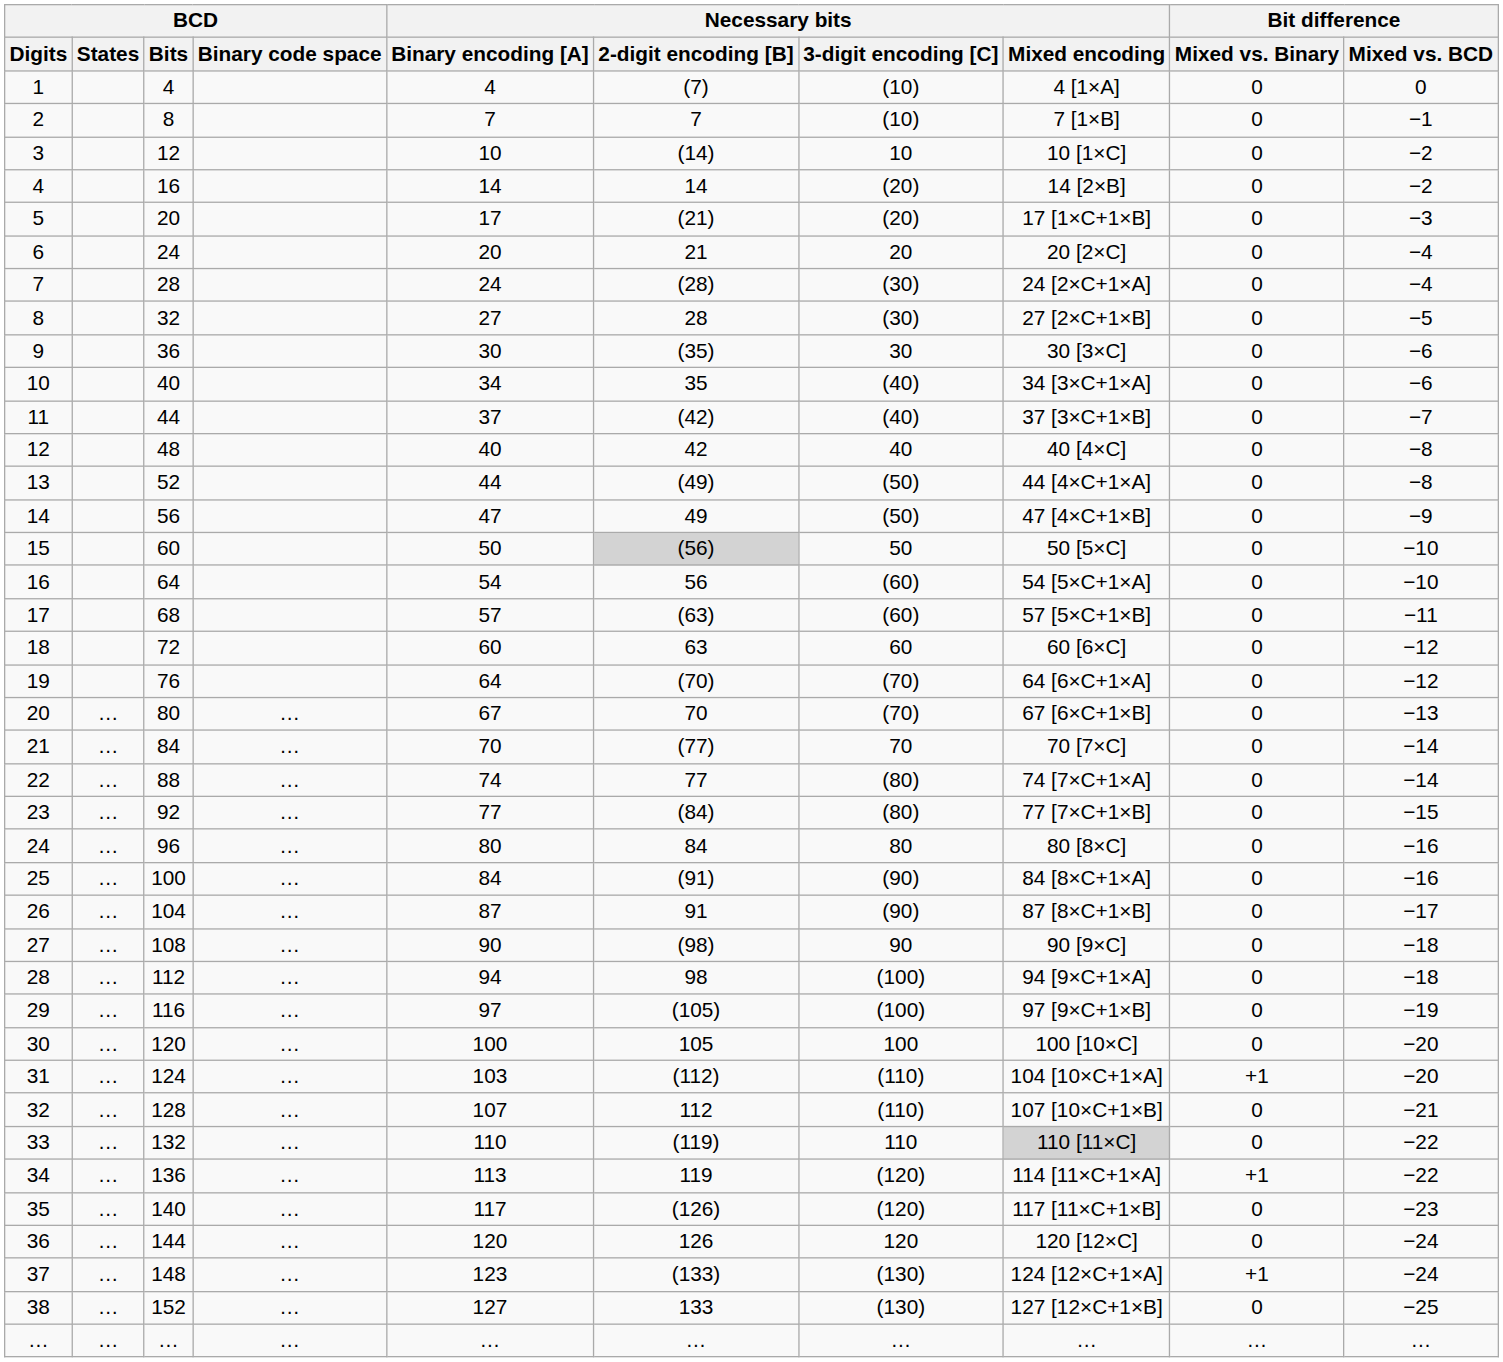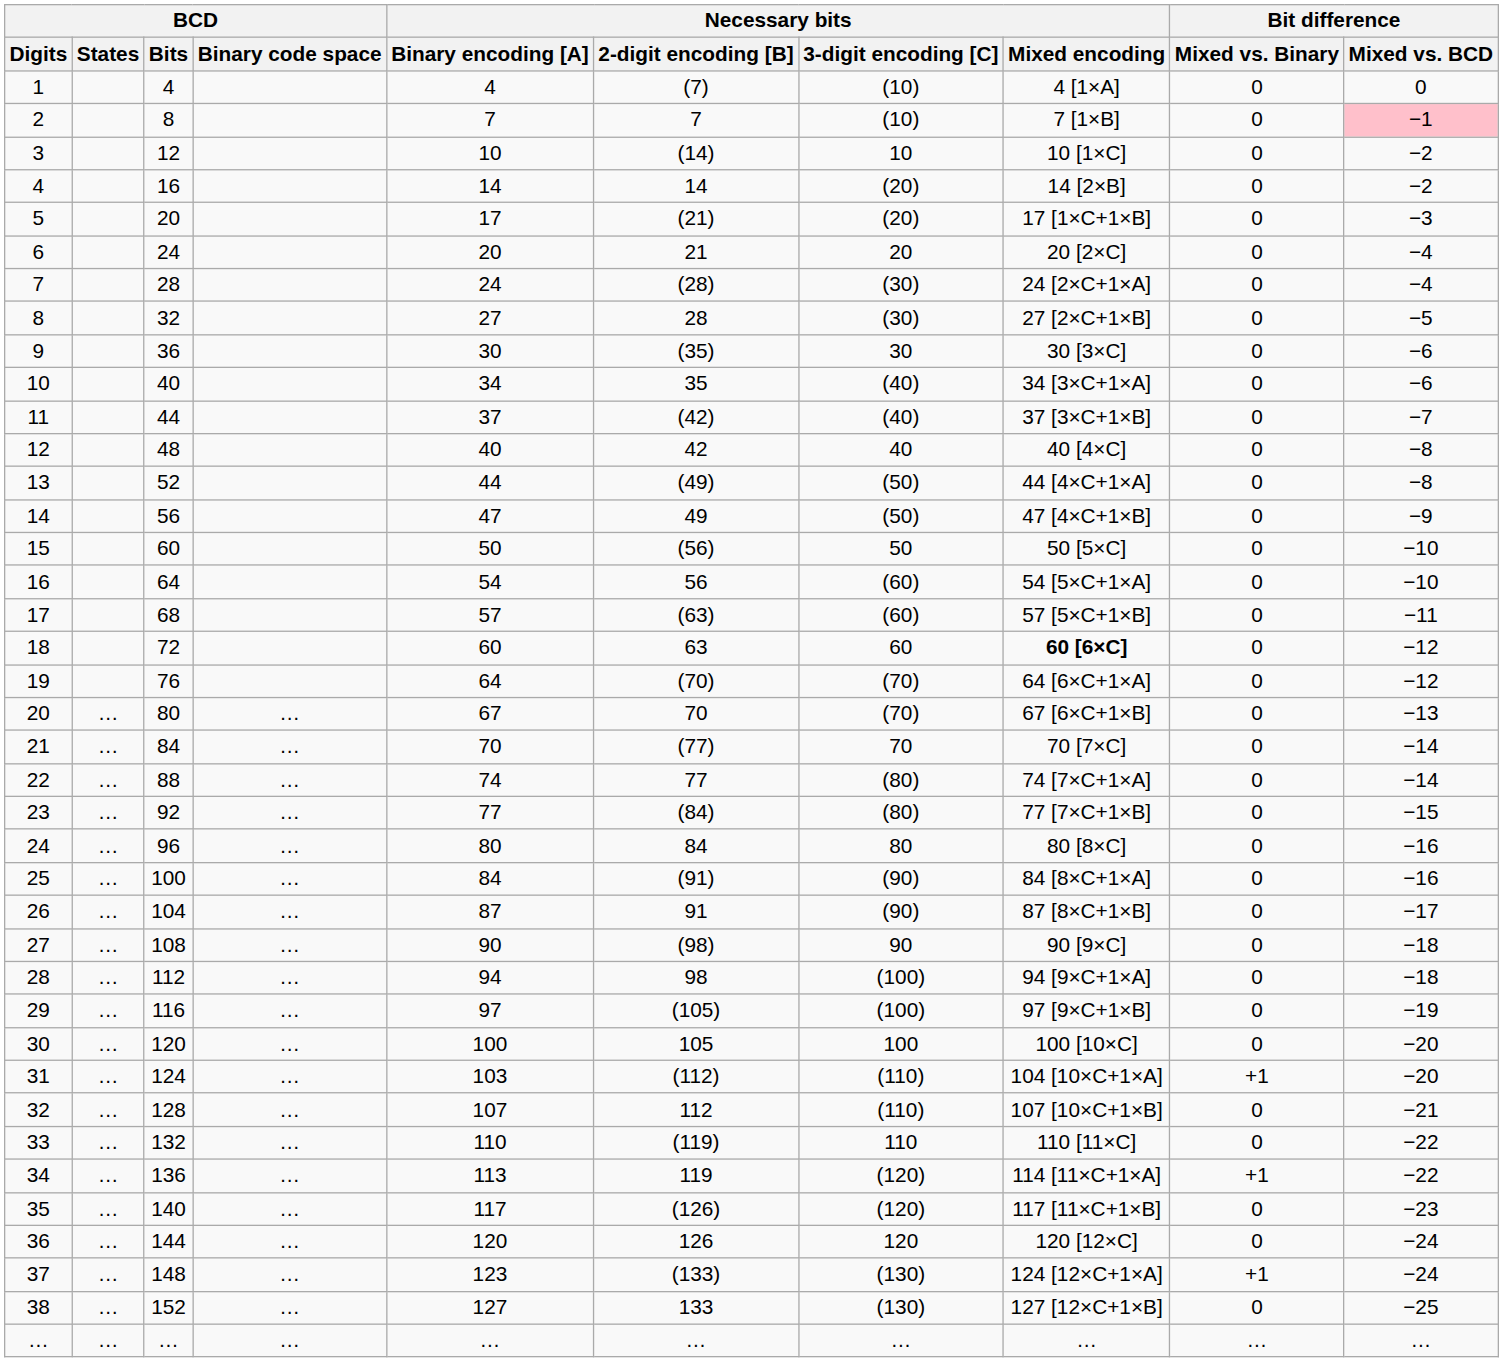(1421, 119) no background -> (1421, 119) pink background
(696, 548) lightgrey background -> (696, 548) no background
(1087, 647) normal -> (1087, 647) bold
(1087, 1142) lightgrey background -> (1087, 1142) no background
